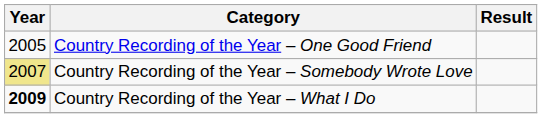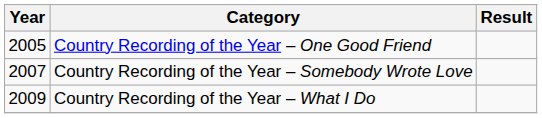(27, 71) khaki background -> (27, 71) no background
(27, 98) bold -> (27, 98) normal
